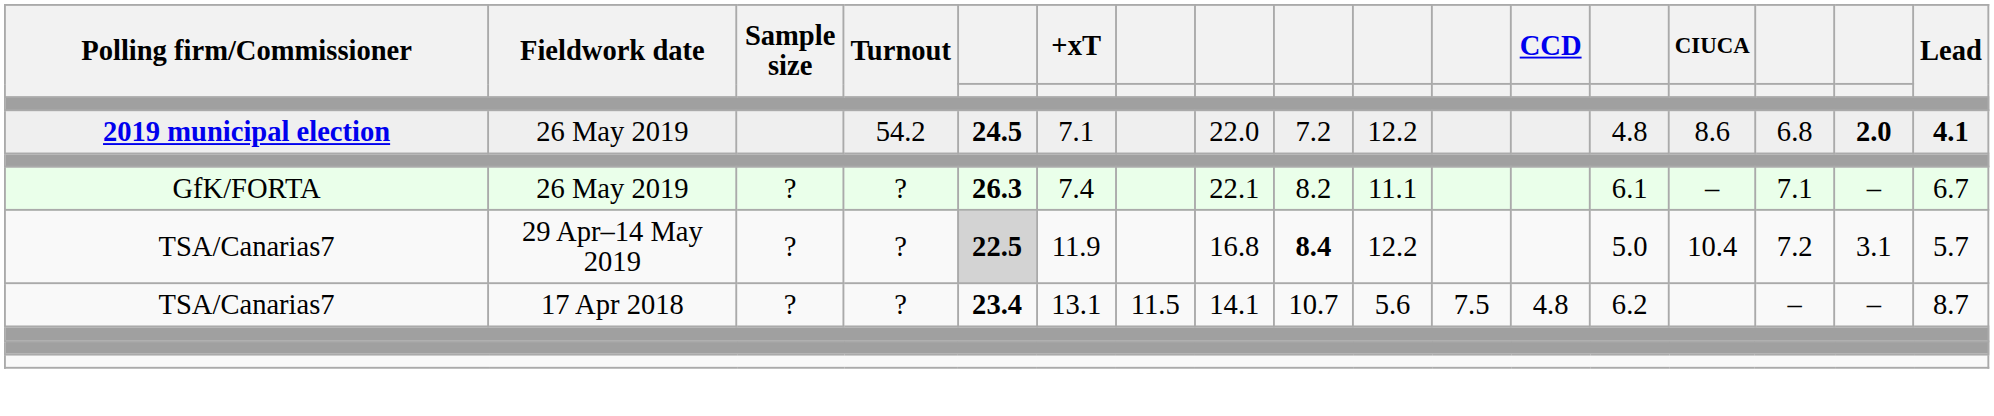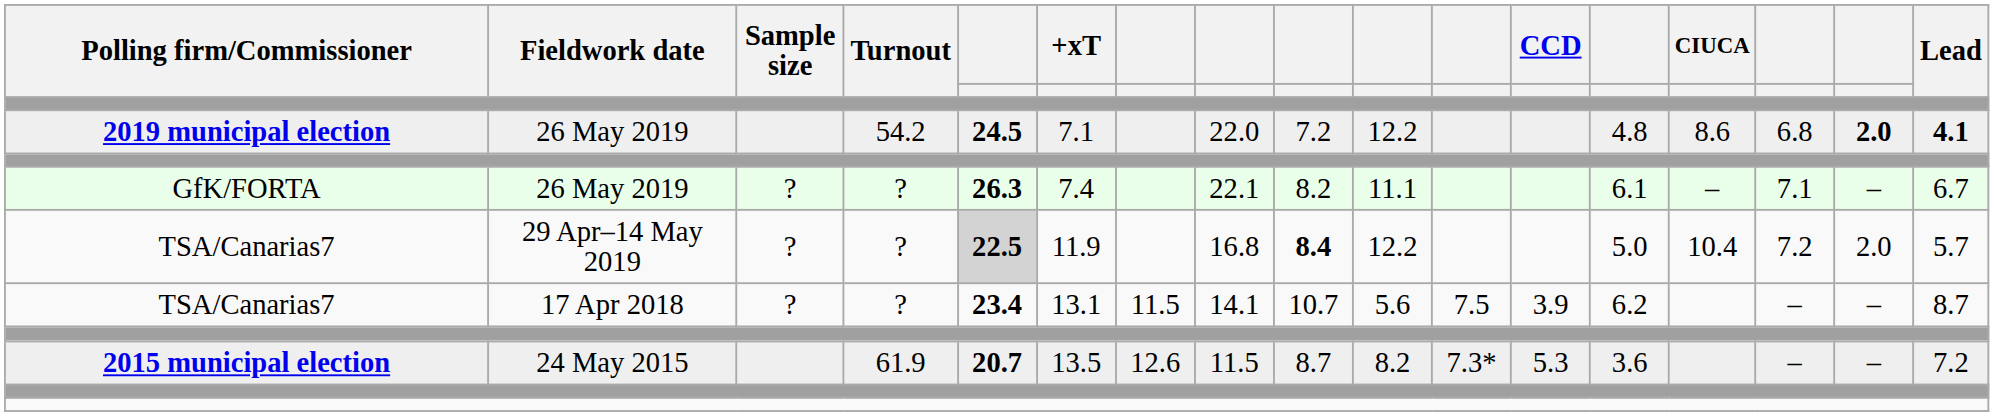(1874, 246) 3.1 -> (1874, 246) 2.0
(1551, 305) 4.8 -> (1551, 305) 3.9
+ row: (247, 361)
